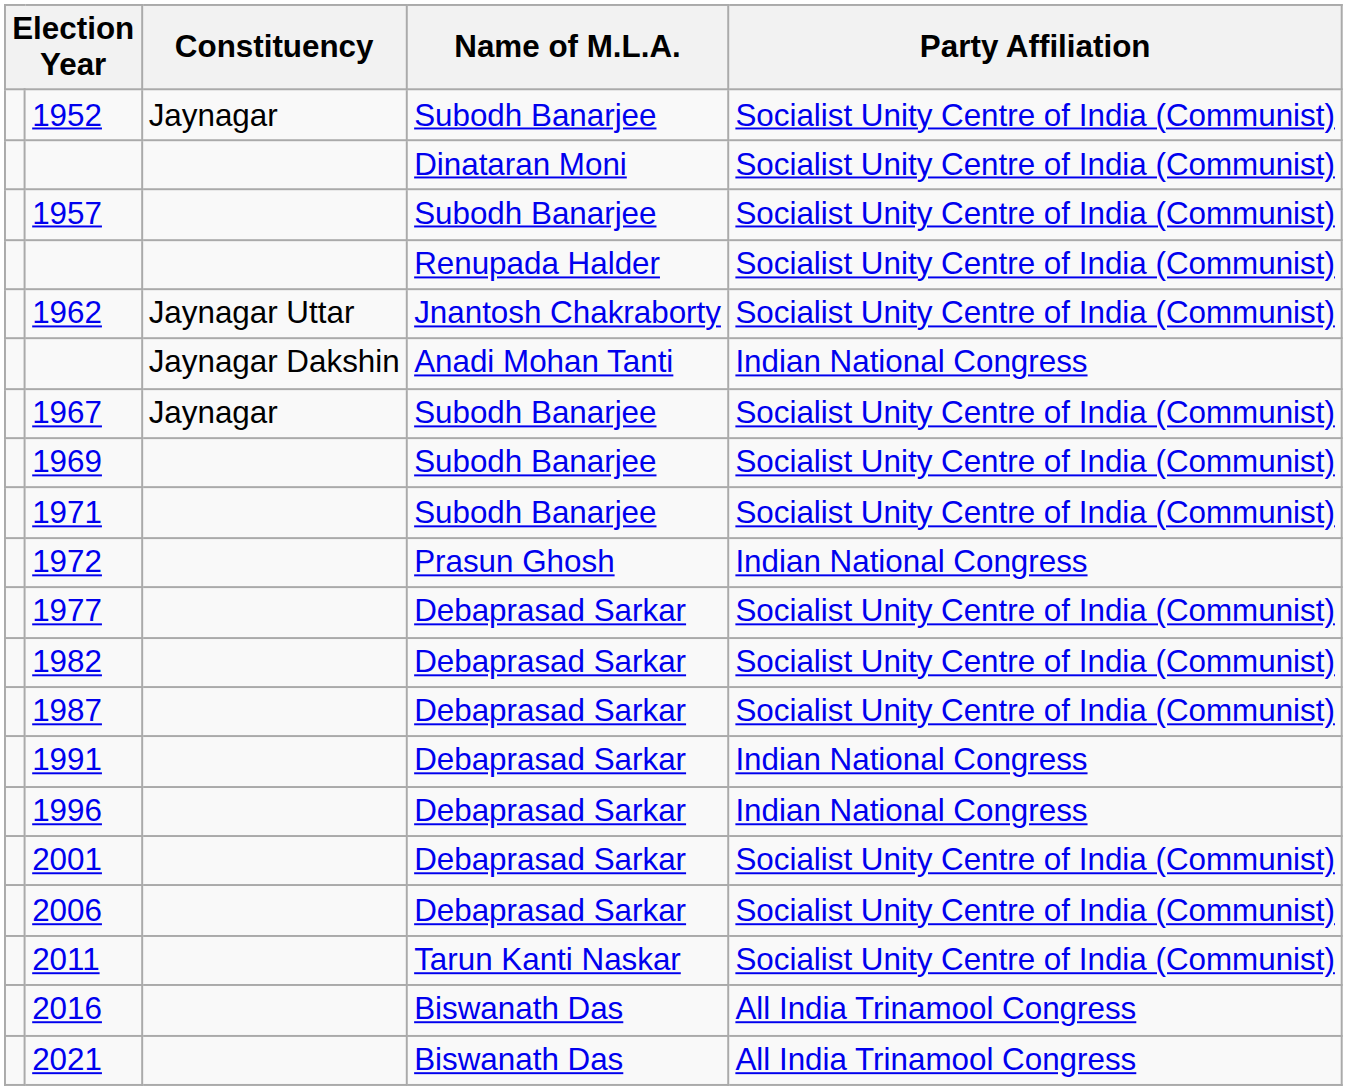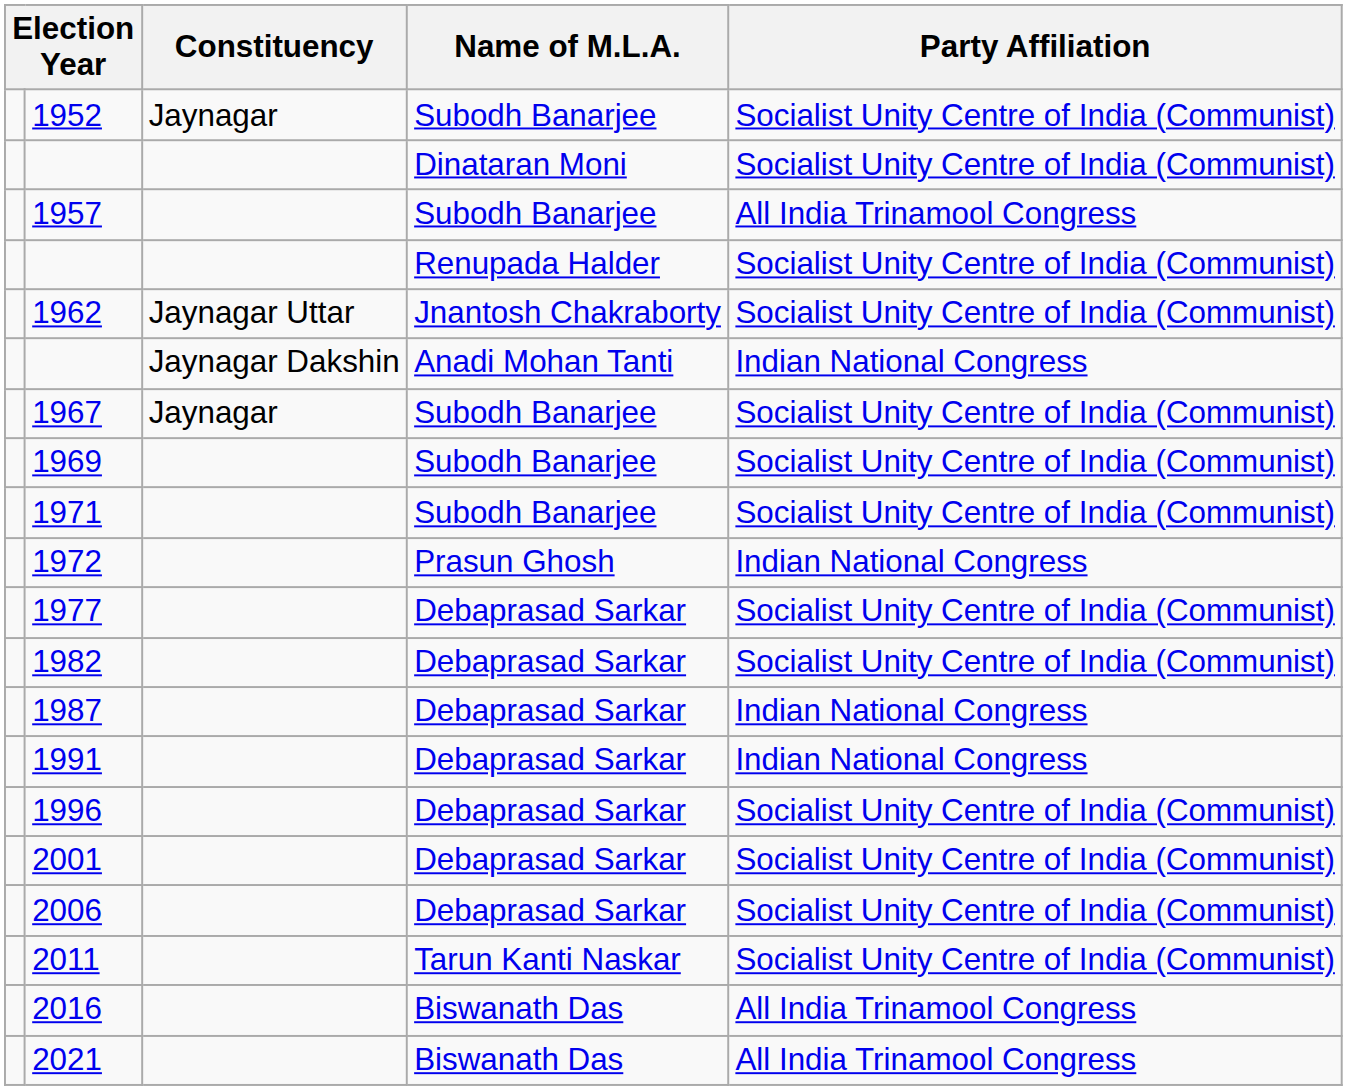(1035, 213) Socialist Unity Centre of India (Communist) -> (936, 213) All India Trinamool Congress
(1035, 711) Socialist Unity Centre of India (Communist) -> (911, 711) Indian National Congress
(911, 810) Indian National Congress -> (1035, 810) Socialist Unity Centre of India (Communist)
